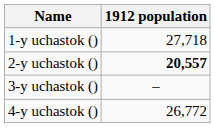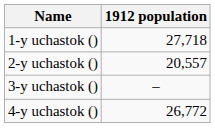(186, 63) bold -> (186, 63) normal
